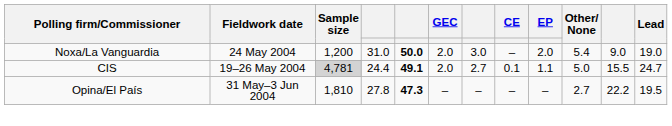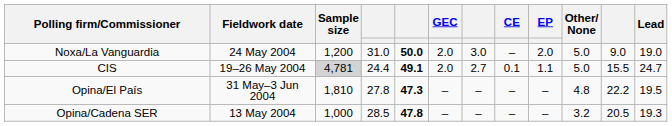(582, 52) 5.4 -> (582, 52) 5.0
(582, 91) 2.7 -> (582, 91) 4.8
+ row: (107, 113)
